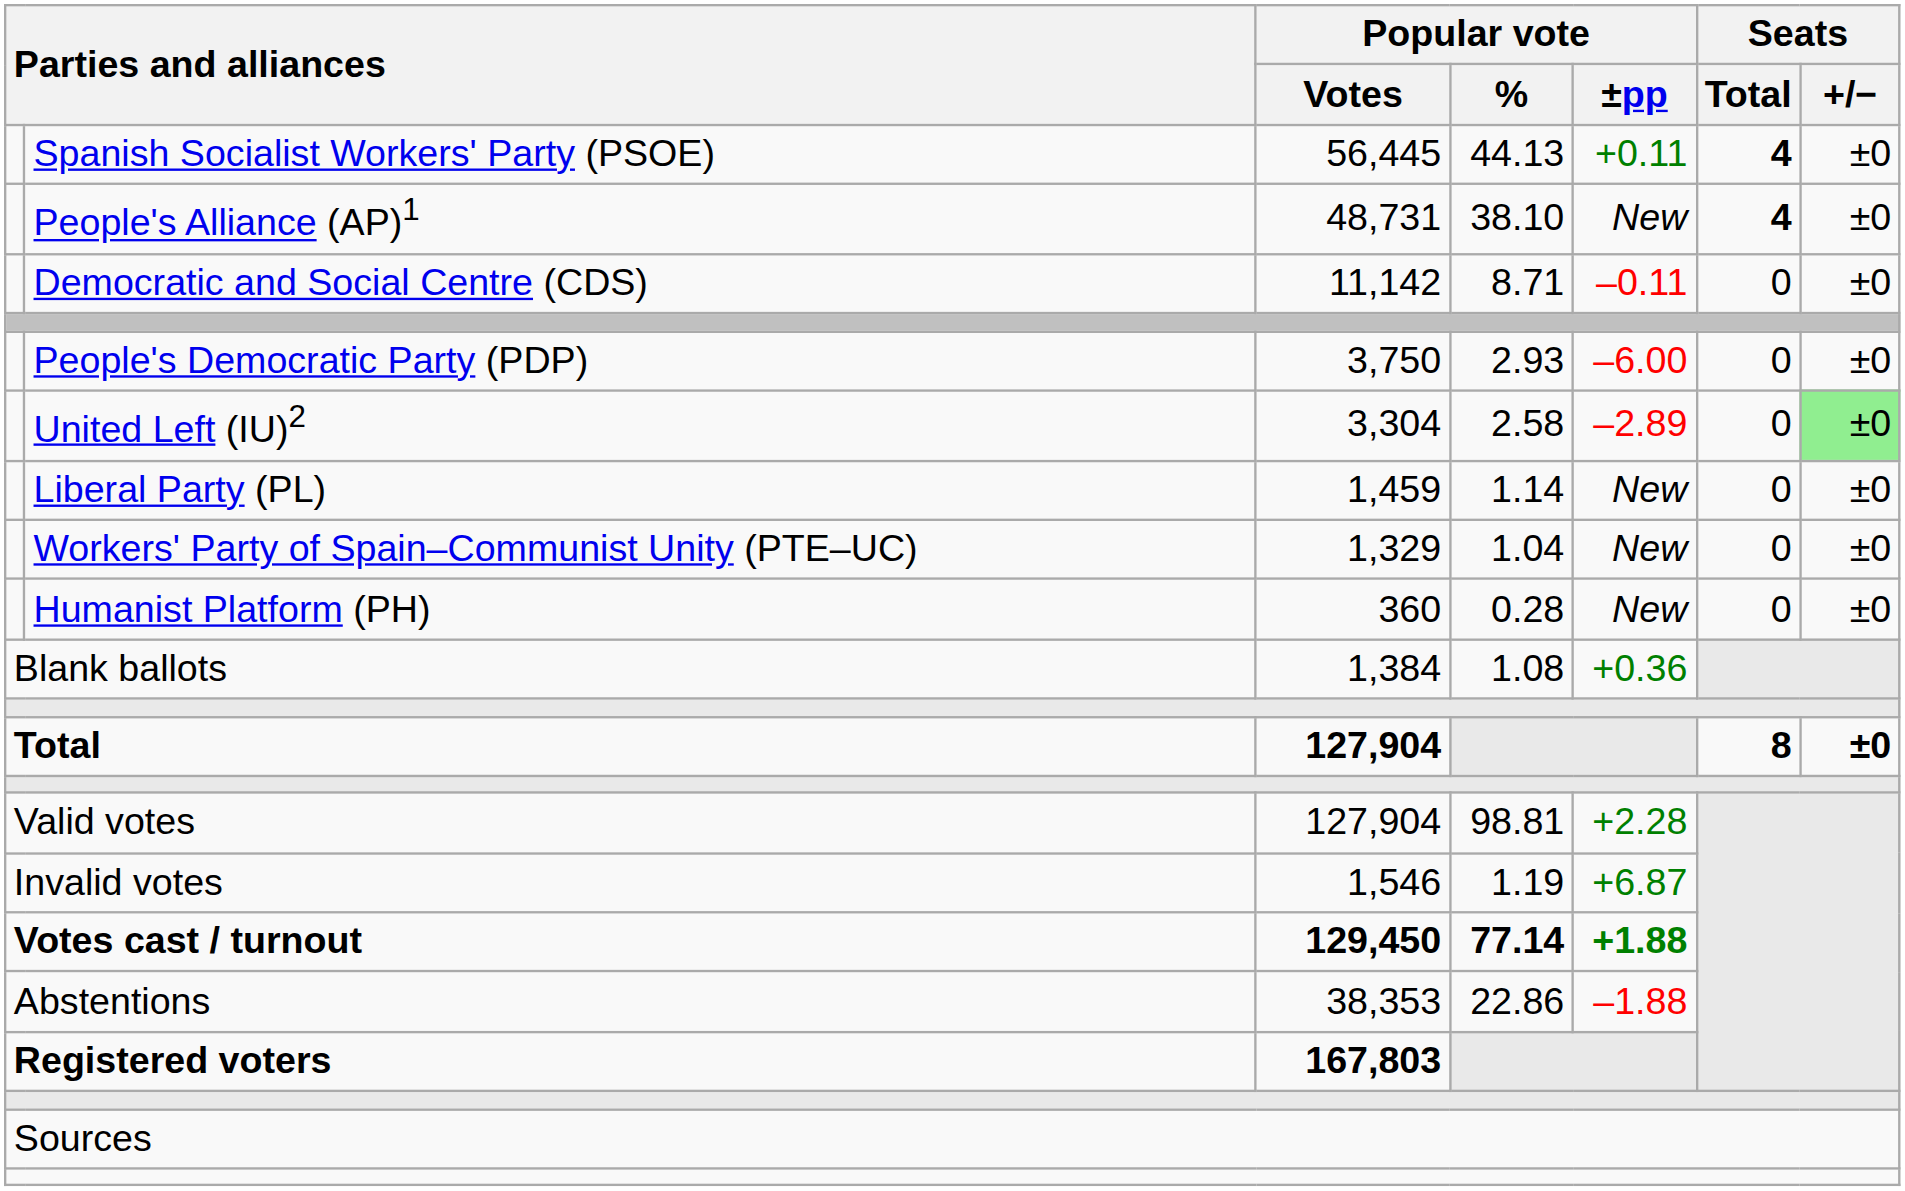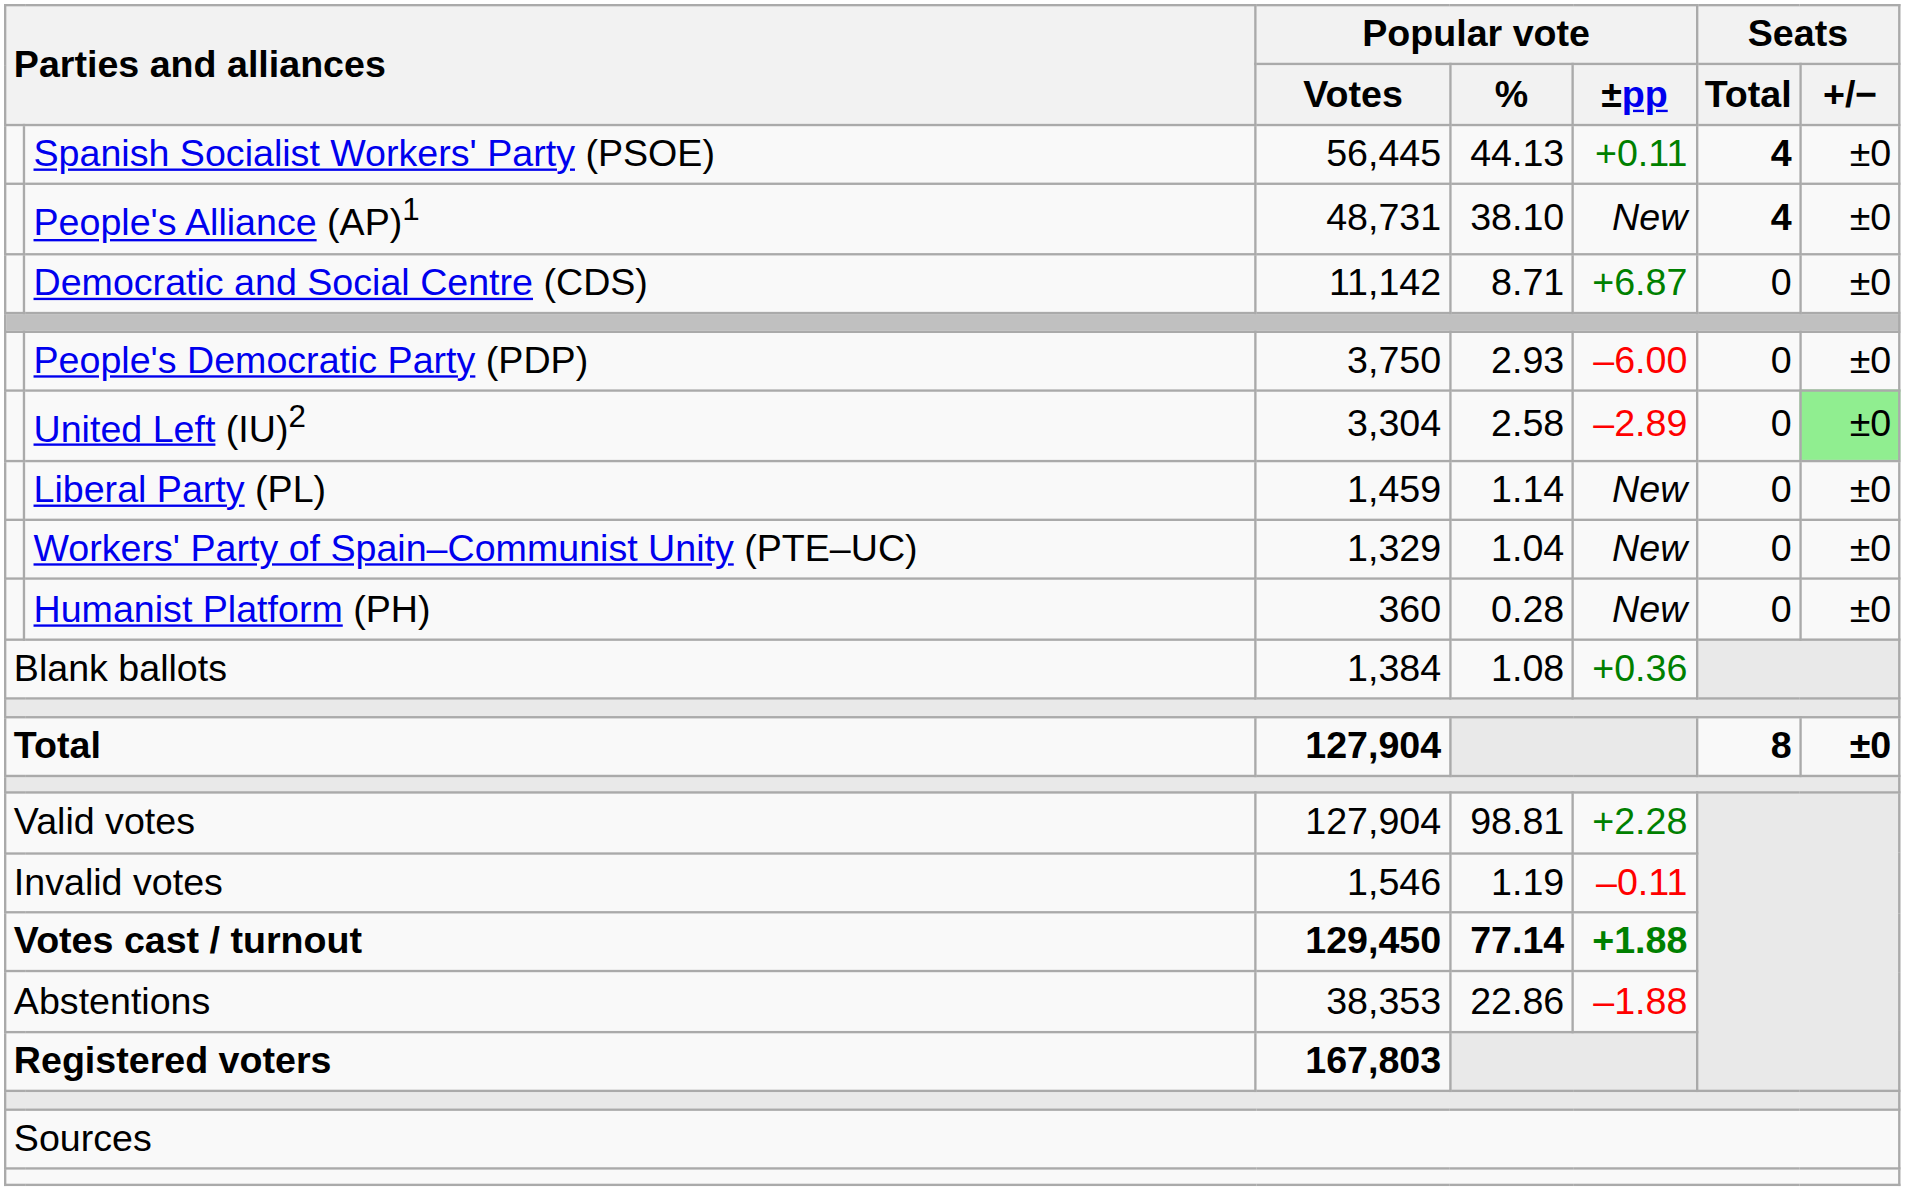(1642, 283) –0.11 -> (1640, 283) +6.87
(1640, 881) +6.87 -> (1642, 881) –0.11
